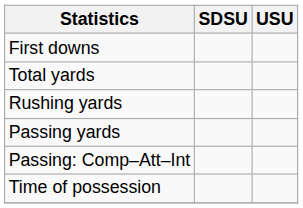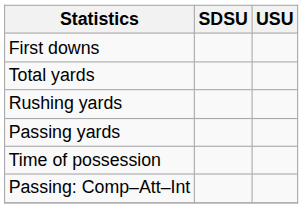rows swapped: (99, 160) <-> (85, 188)
